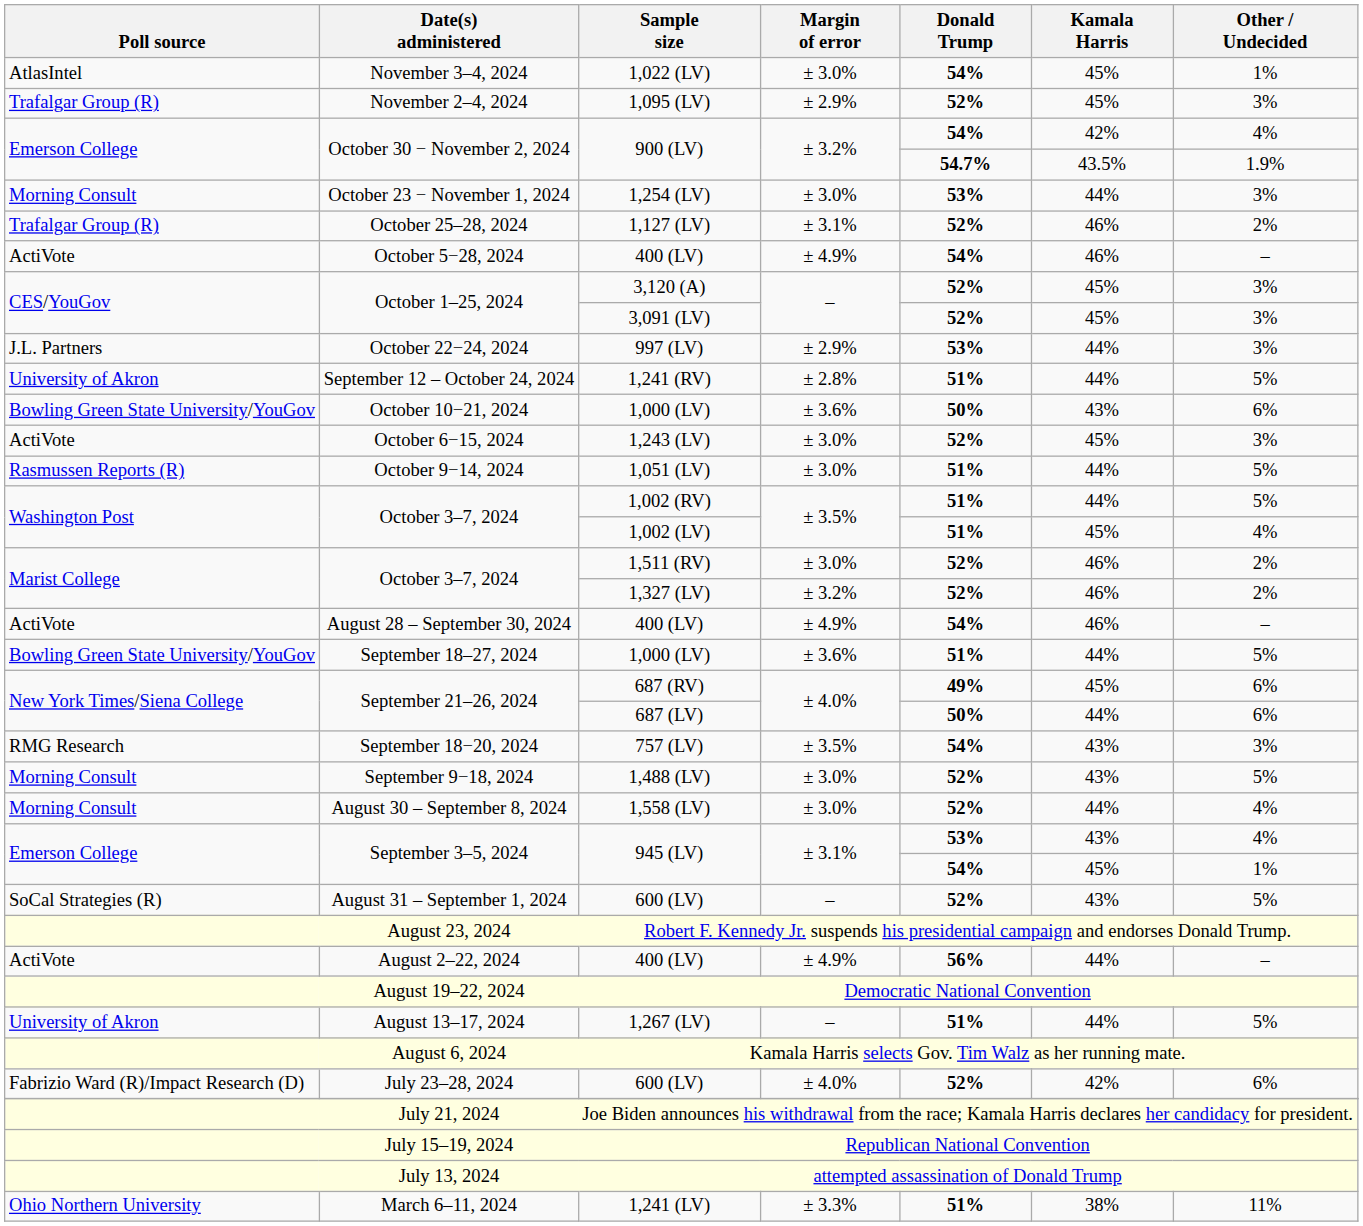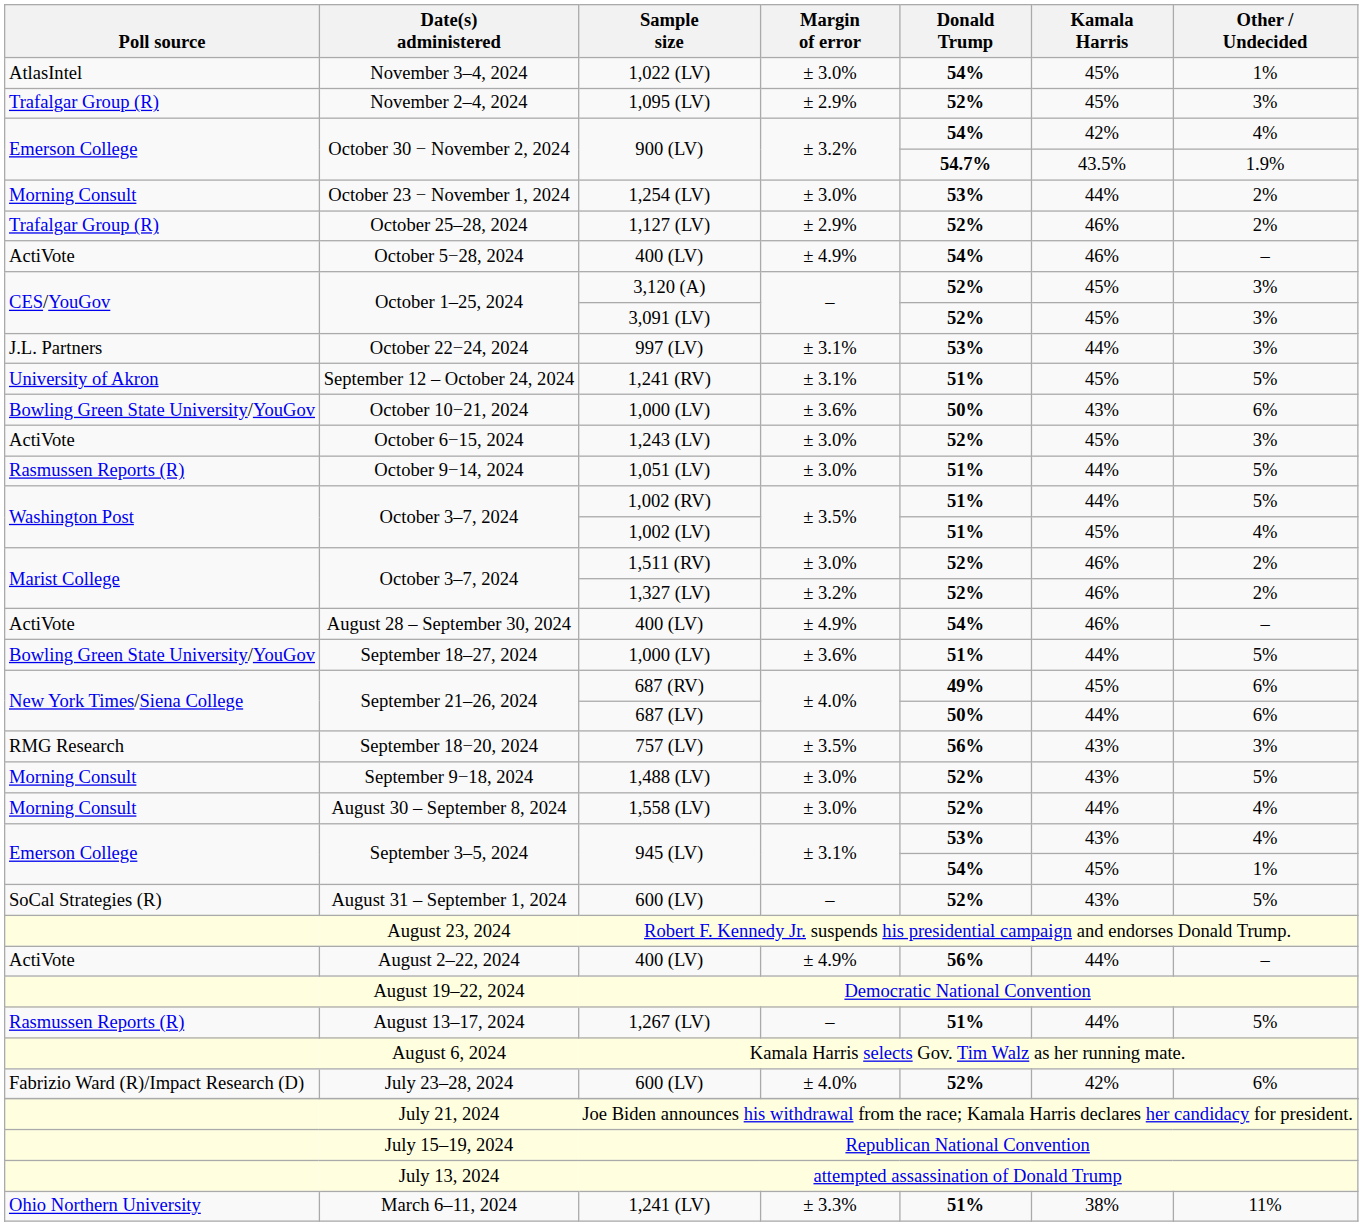(1265, 195) 3% -> (1265, 195) 2%
(830, 225) ± 3.1% -> (830, 225) ± 2.9%
(830, 348) ± 2.9% -> (830, 348) ± 3.1%
(830, 379) ± 2.8% -> (830, 379) ± 3.1%
(1102, 379) 44% -> (1102, 379) 45%
(966, 746) 54% -> (966, 746) 56%
(84, 1022) University of Akron -> (97, 1022) Rasmussen Reports (R)
